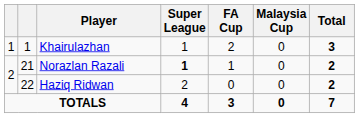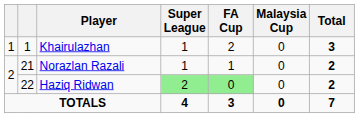(185, 66) bold -> (185, 66) normal
(185, 85) no background -> (185, 85) lightgreen background
(231, 85) no background -> (231, 85) lightgreen background
